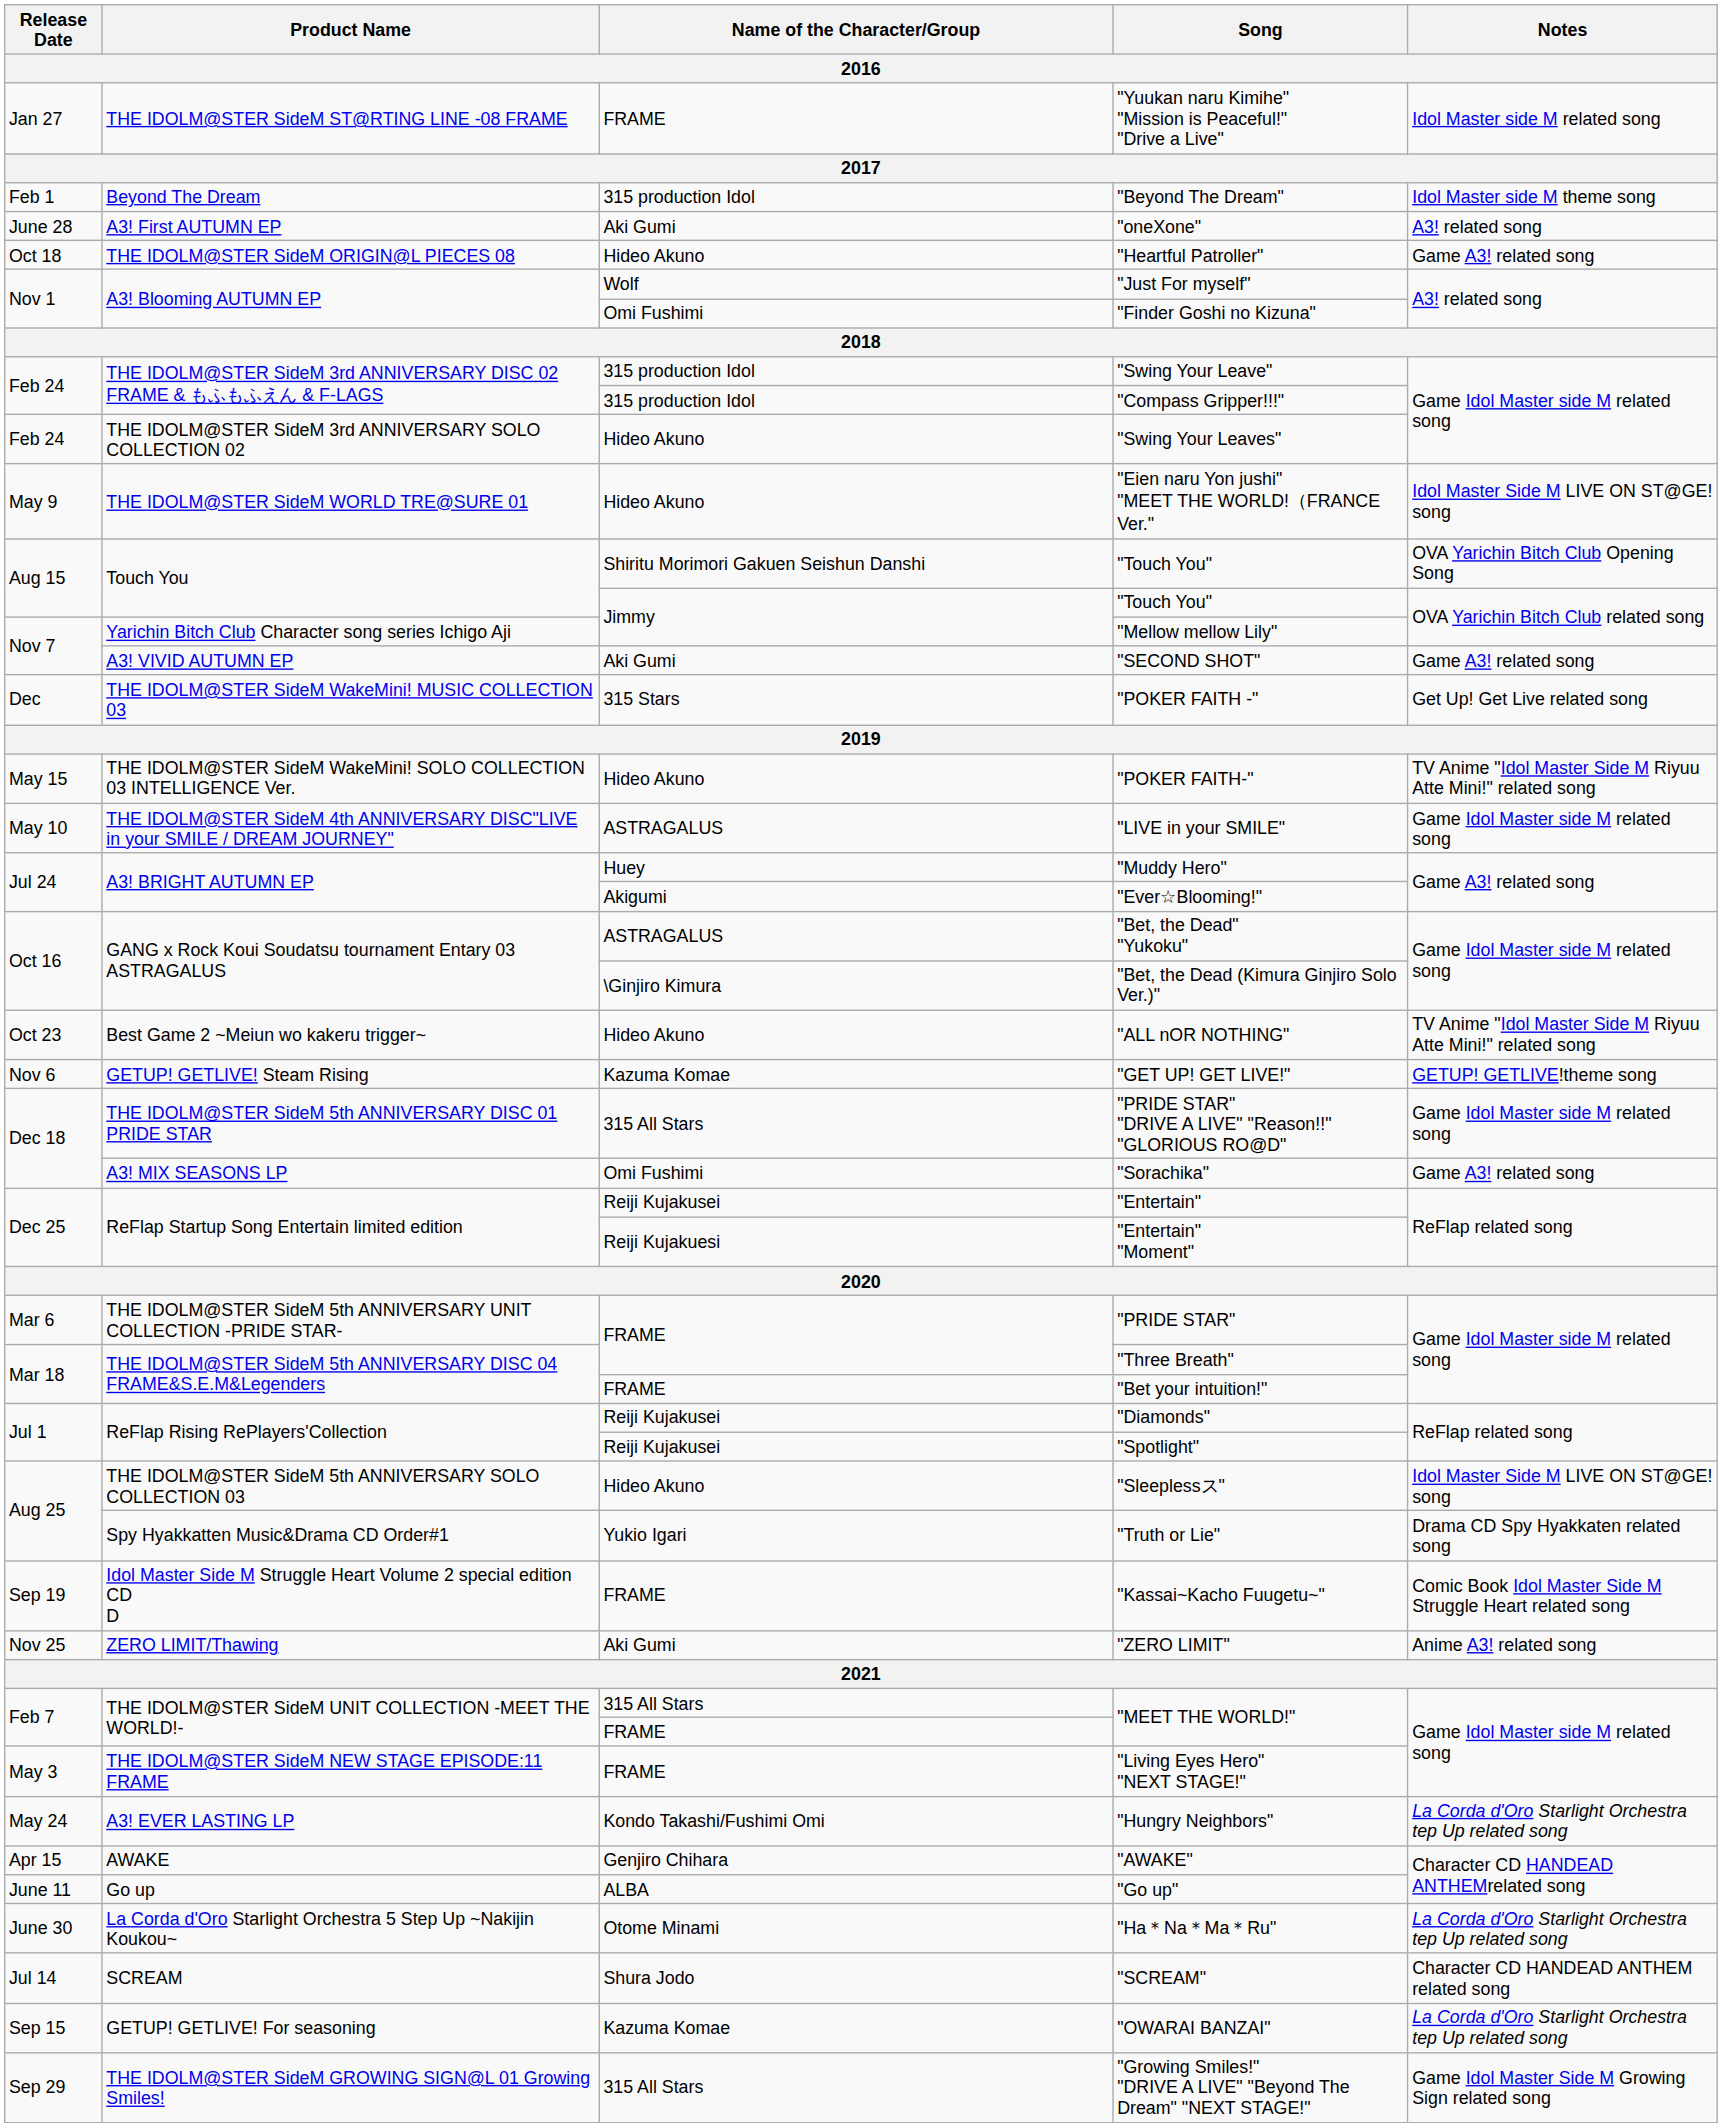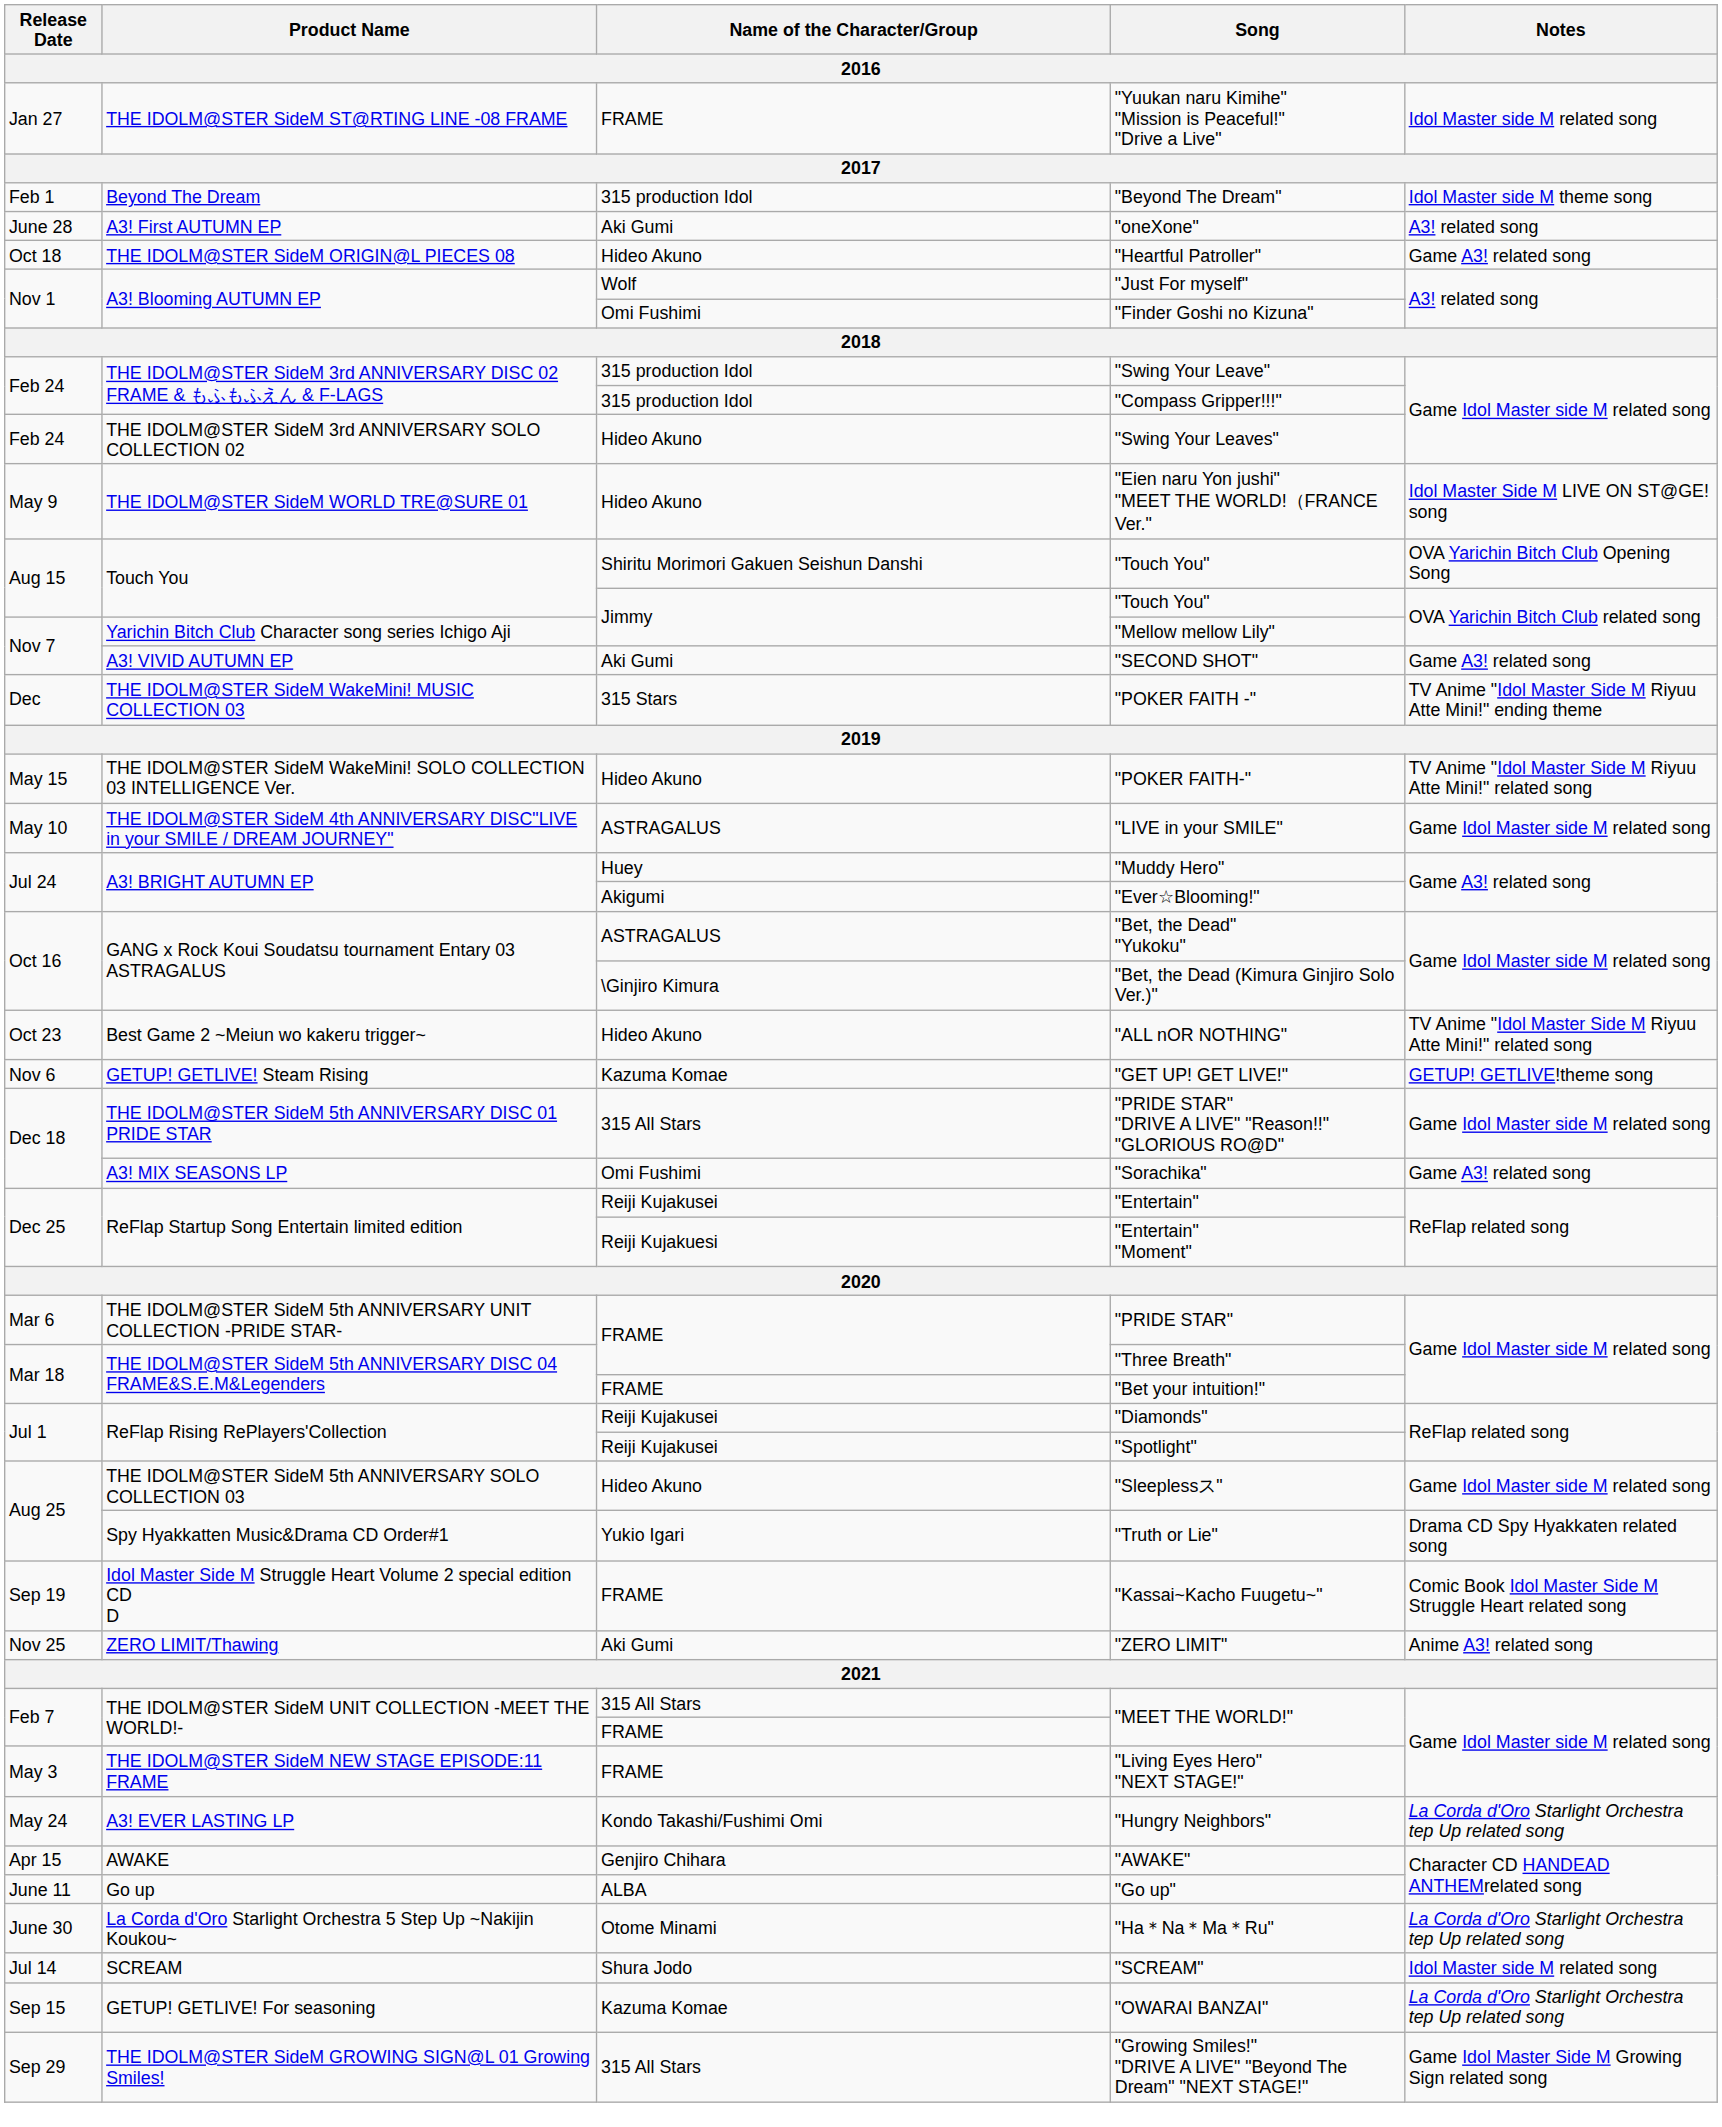(1530, 700) Get Up! Get Live related song -> (1552, 700) TV Anime "Idol Master Side M Riyuu Atte Mini!" ending theme
(1562, 1486) Idol Master Side M LIVE ON ST@GE! song -> (1560, 1486) Game Idol Master side M related song
(1552, 1978) Character CD HANDEAD ANTHEM related song -> (1533, 1968) Idol Master side M related song
